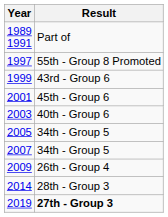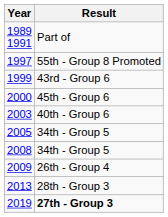(19, 97) 2001 -> (19, 97) 2000
(19, 150) 2007 -> (19, 150) 2008
(19, 185) 2014 -> (19, 185) 2013
